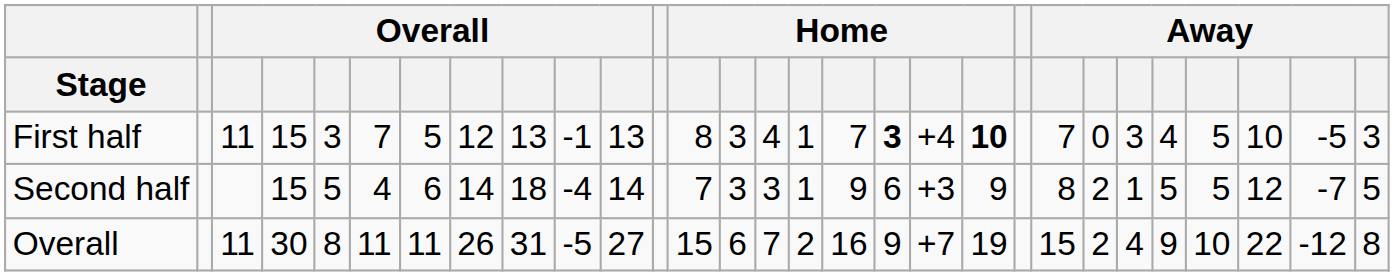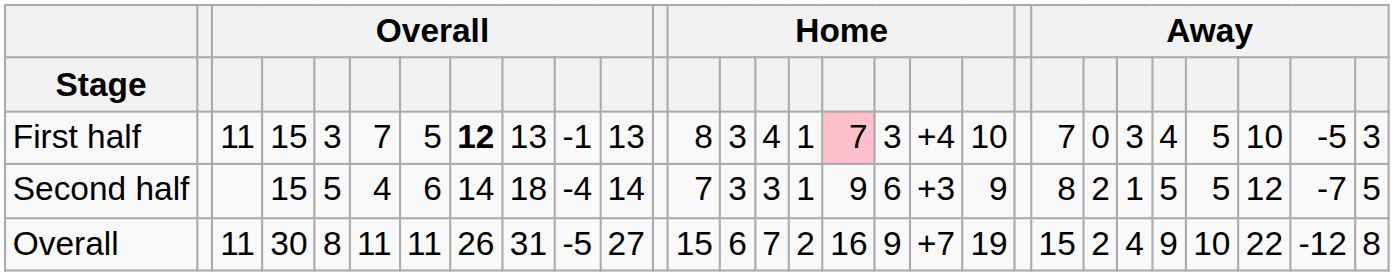(476, 137) normal -> (476, 137) bold
(858, 137) no background -> (858, 137) pink background
(892, 137) bold -> (892, 137) normal
(989, 137) bold -> (989, 137) normal
